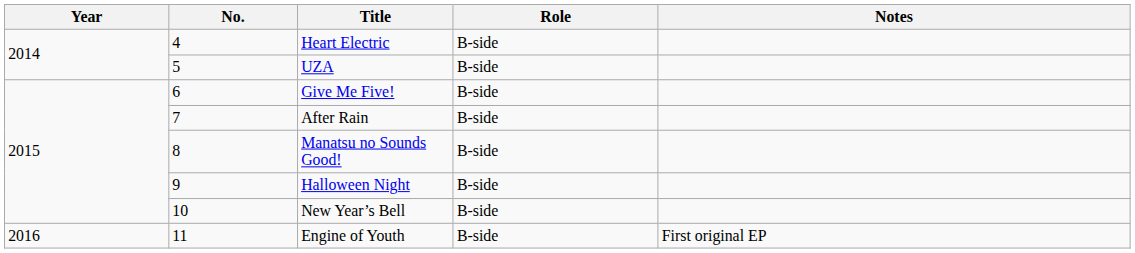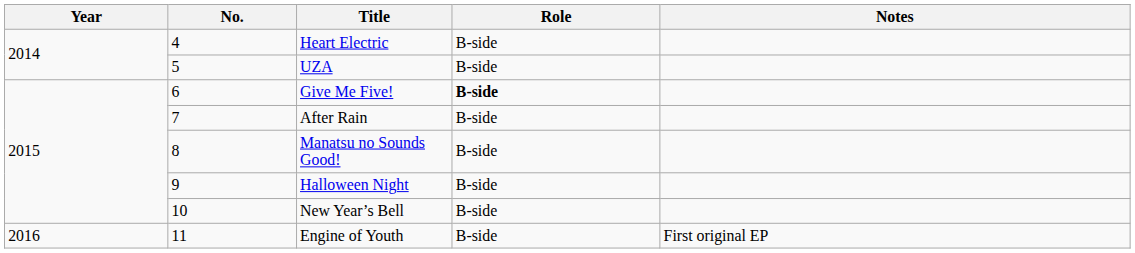(478, 92) normal -> (477, 92) bold
